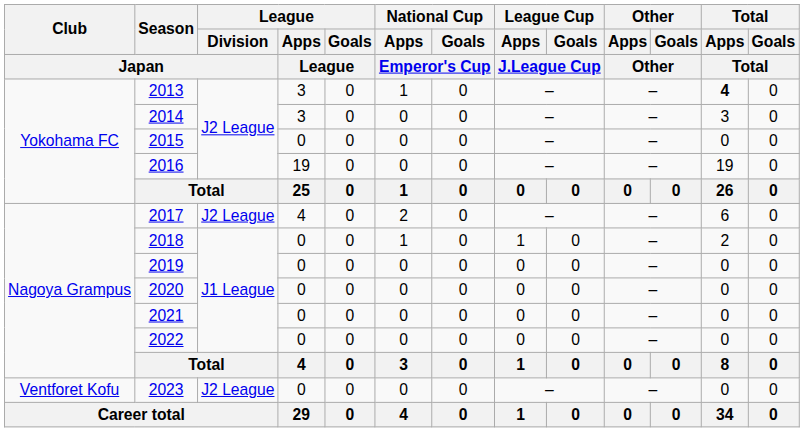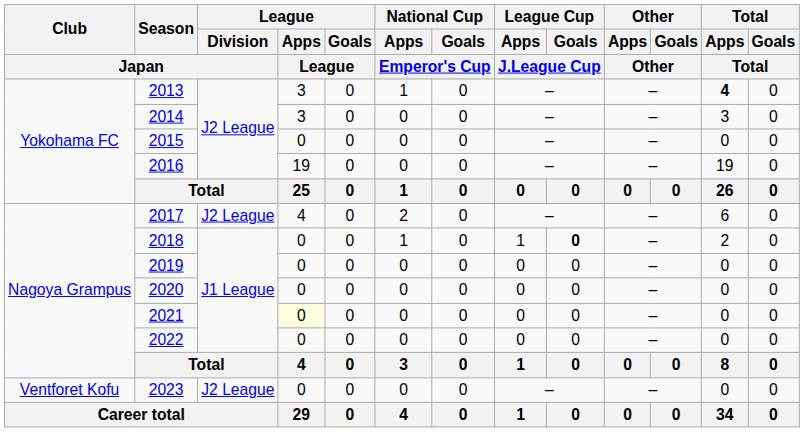(576, 240) normal -> (576, 240) bold
(301, 315) no background -> (301, 315) lightyellow background
